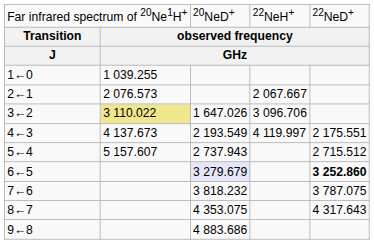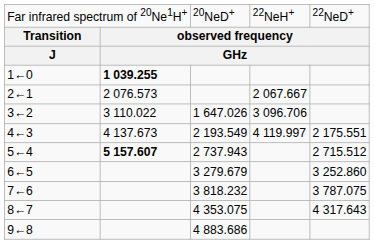(130, 75) normal -> (130, 75) bold
(130, 113) khaki background -> (130, 113) no background
(130, 152) normal -> (130, 152) bold
(220, 171) lavender background -> (220, 171) no background
(340, 171) bold -> (340, 171) normal
